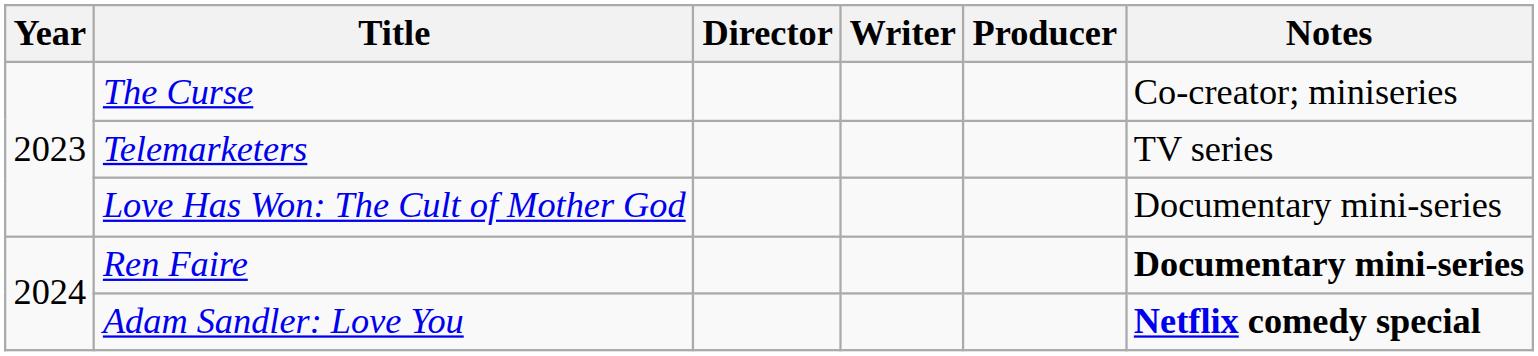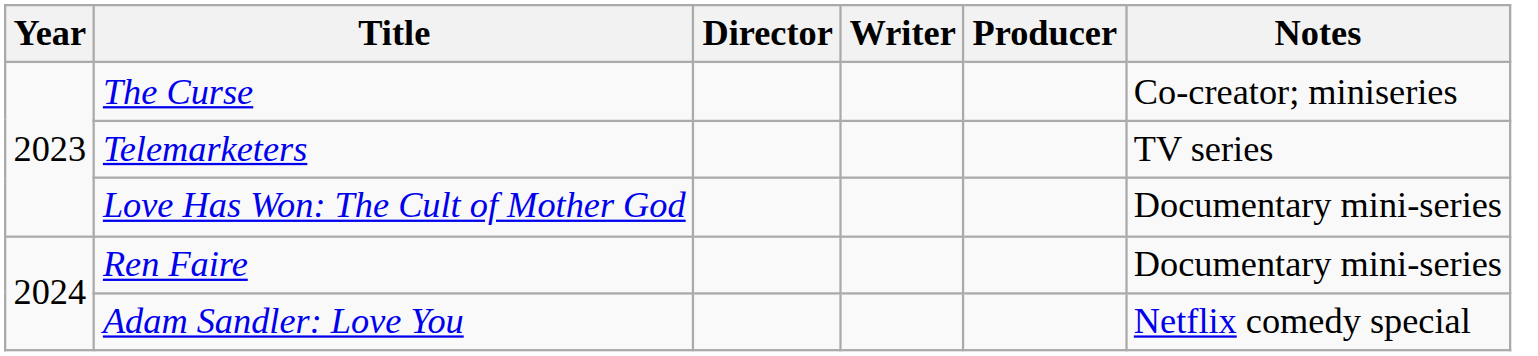(1329, 263) bold -> (1318, 263) normal
(1307, 321) bold -> (1302, 321) normal
